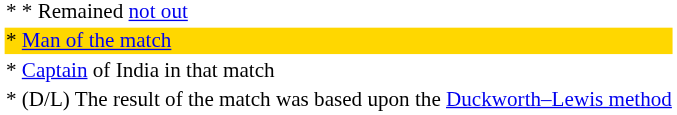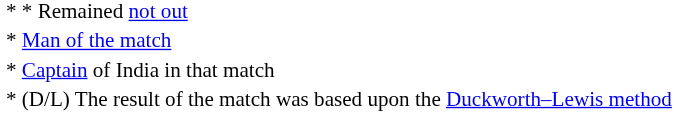(89, 40) gold background -> (89, 40) no background
